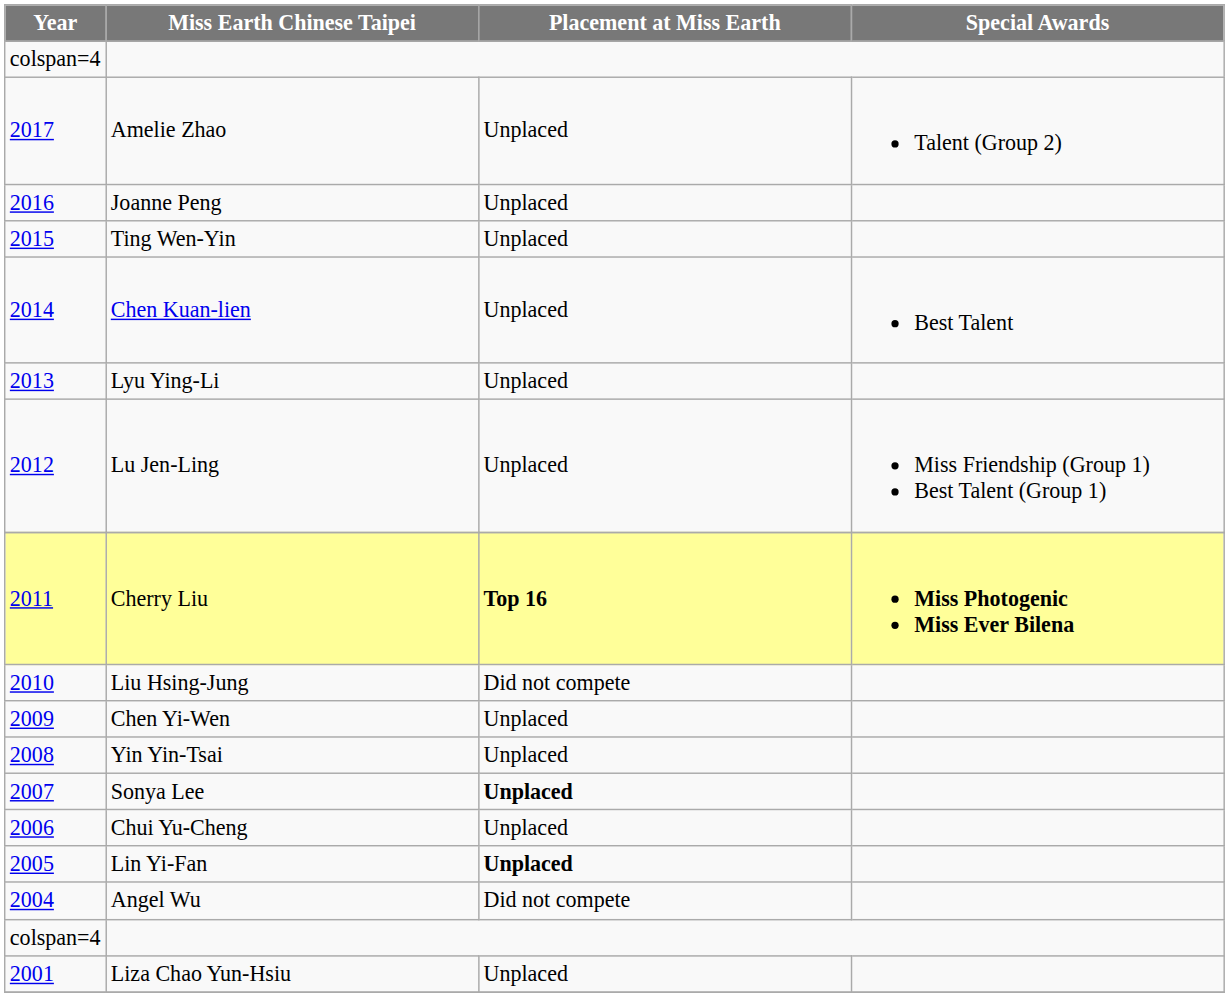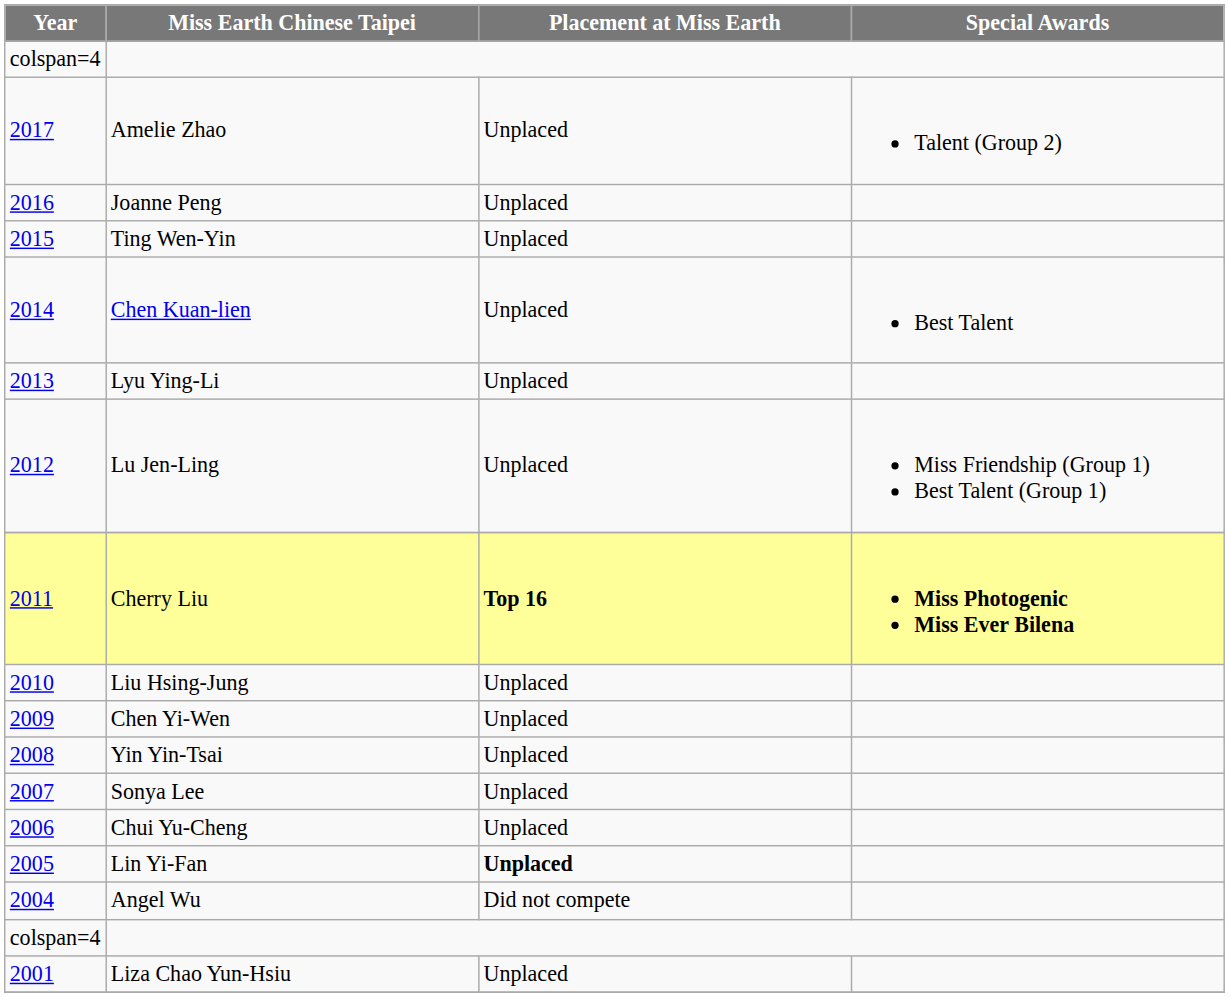(557, 682) Did not compete -> (526, 682) Unplaced
(528, 791) bold -> (526, 791) normal
